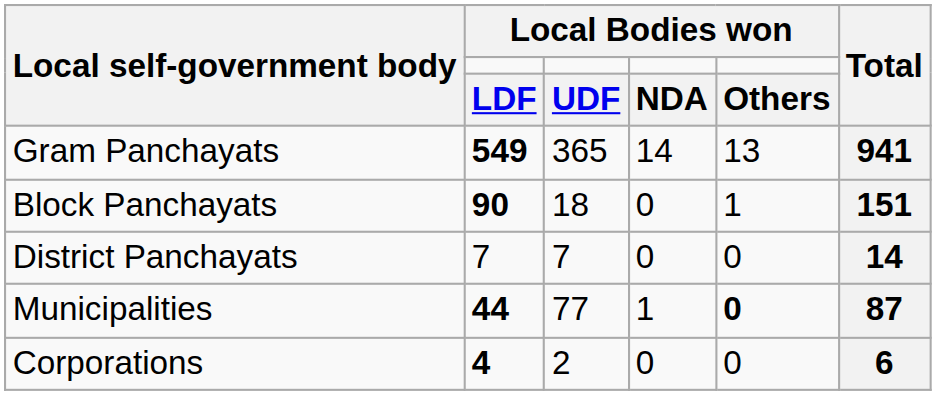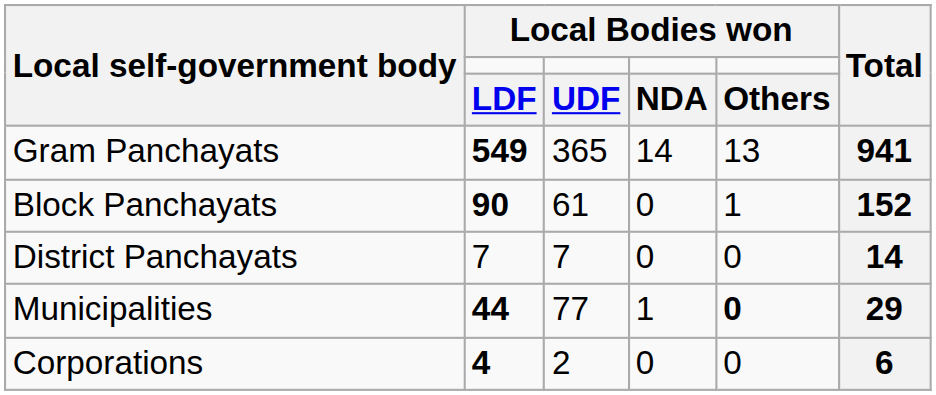(570, 204) 18 -> (570, 204) 61
(884, 204) 151 -> (884, 204) 152
(884, 310) 87 -> (884, 310) 29
